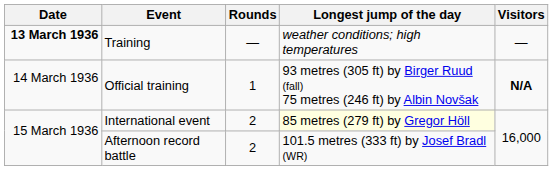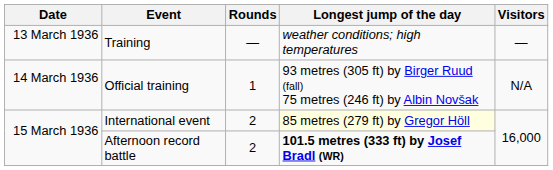(55, 43) bold -> (56, 43) normal
(521, 85) bold -> (521, 85) normal
(384, 148) normal -> (372, 148) bold
